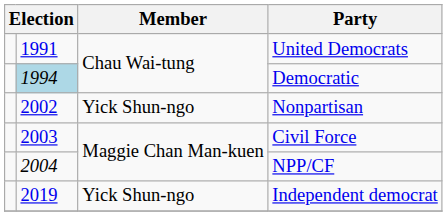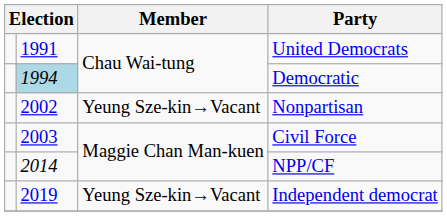(138, 107) Yick Shun-ngo -> (171, 107) Yeung Sze-kin→Vacant
(39, 166) 2004 -> (39, 166) 2014
(138, 195) Yick Shun-ngo -> (171, 195) Yeung Sze-kin→Vacant
